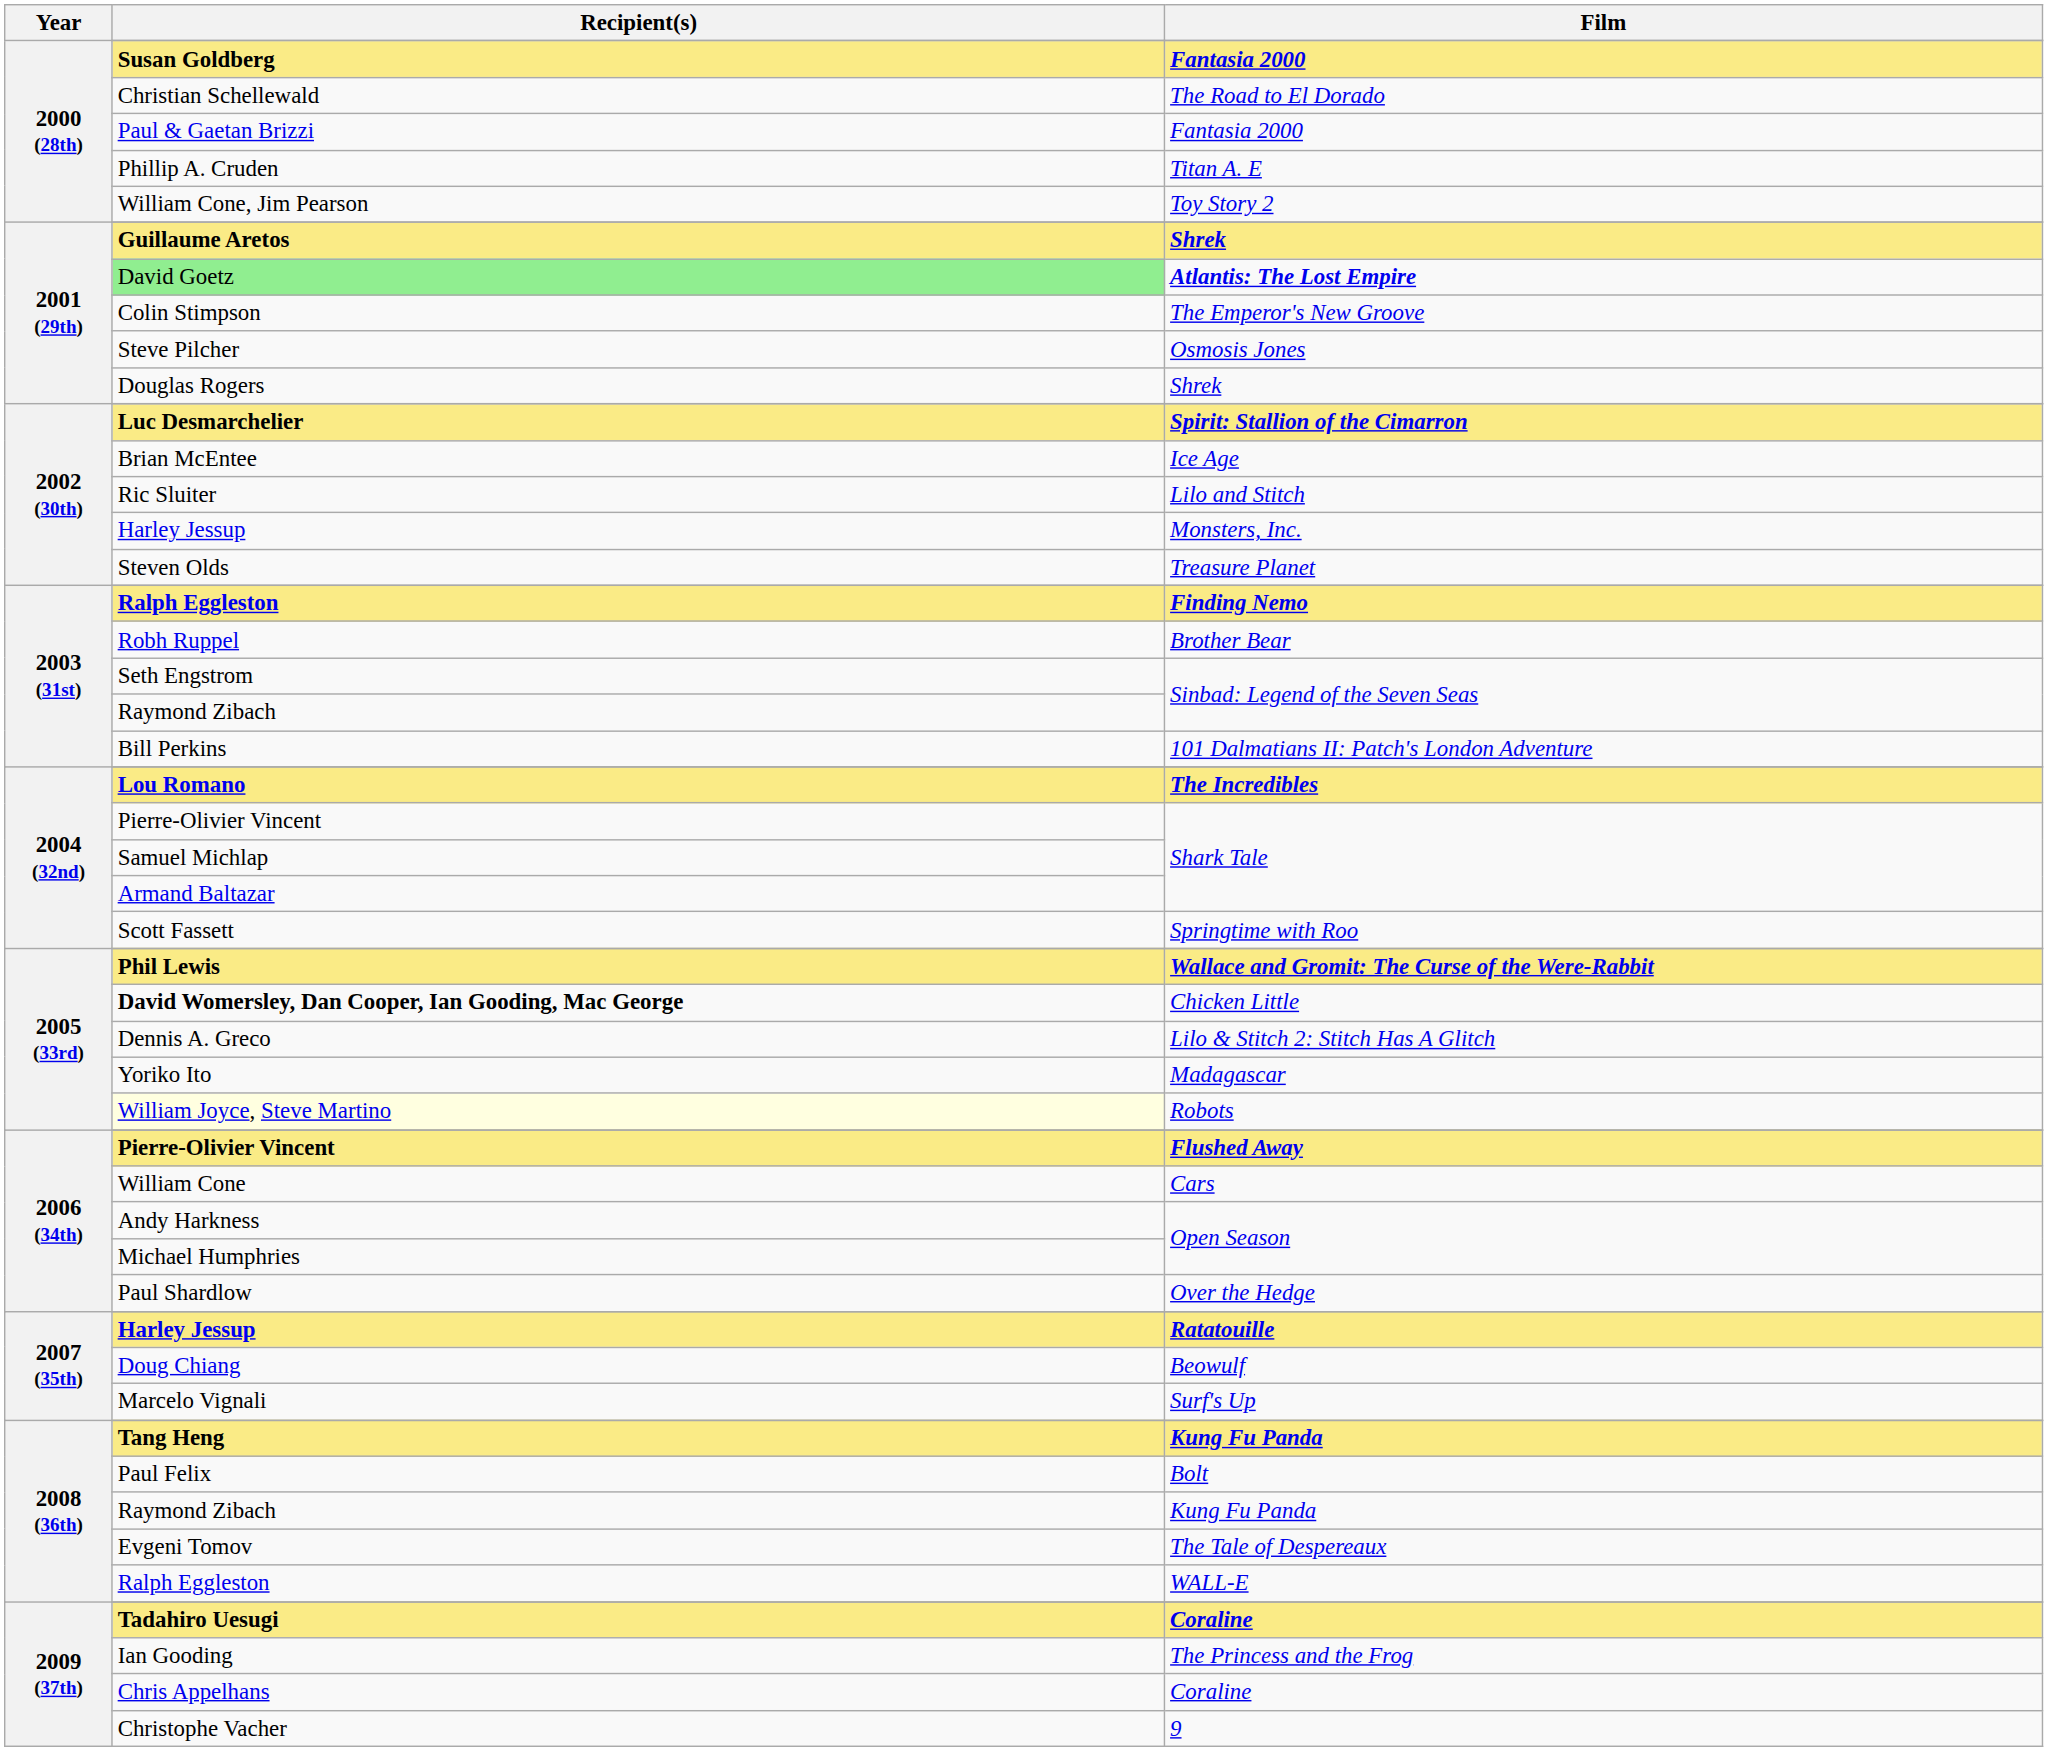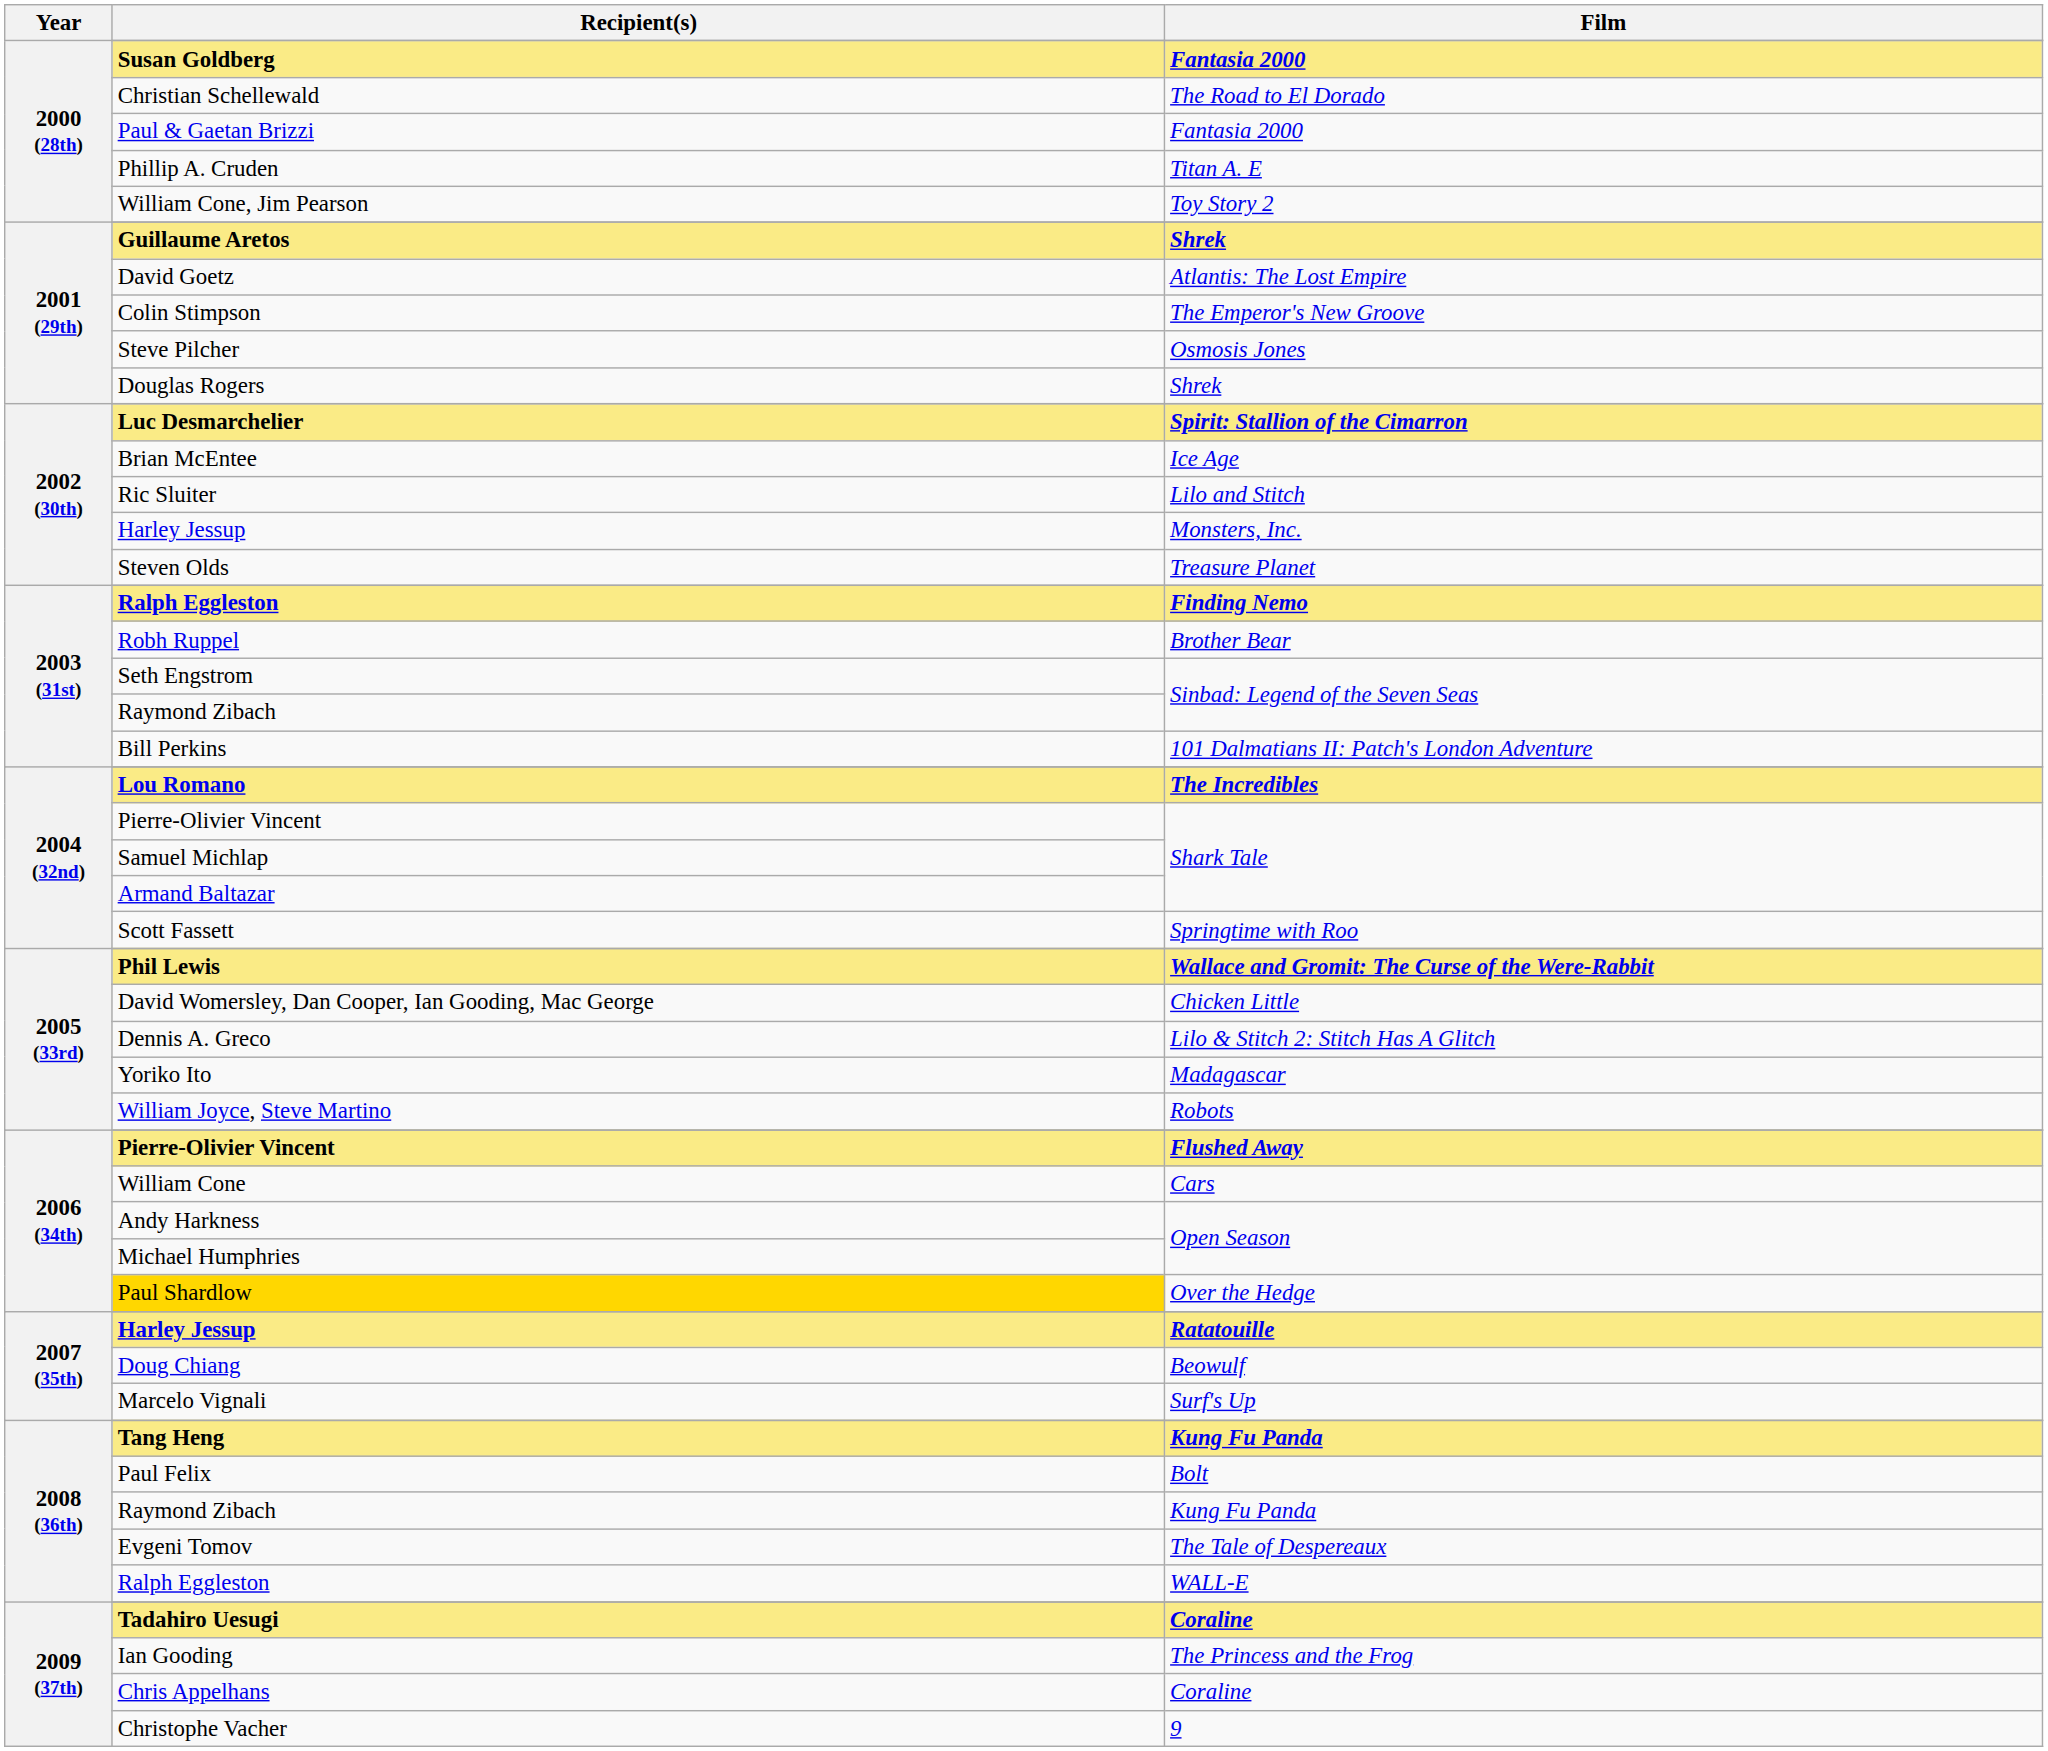(176, 276) lightgreen background -> (176, 276) no background
(1293, 276) bold -> (1288, 276) normal
(400, 1002) bold -> (386, 1002) normal
(254, 1111) lightyellow background -> (254, 1111) no background
(185, 1292) no background -> (185, 1292) gold background
